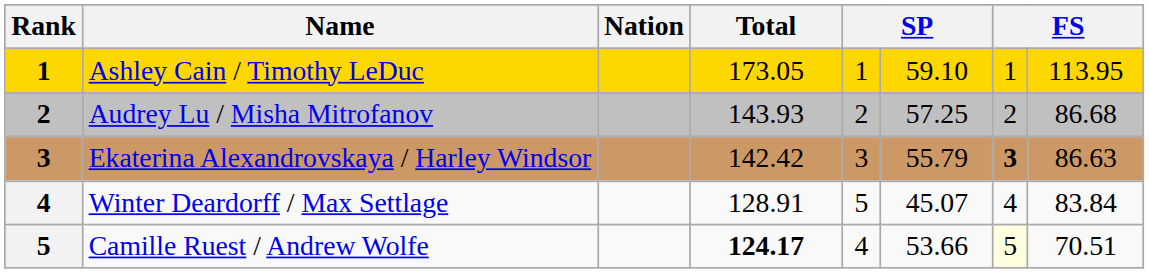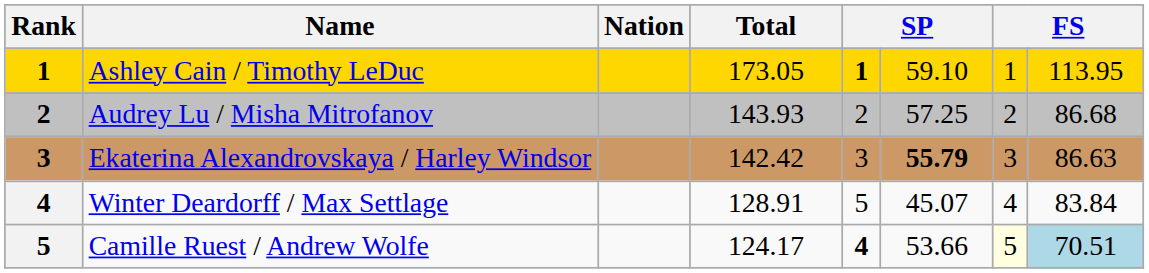(861, 70) normal -> (861, 70) bold
(937, 158) normal -> (937, 158) bold
(1010, 158) bold -> (1010, 158) normal
(766, 245) bold -> (766, 245) normal
(861, 245) normal -> (861, 245) bold
(1086, 245) no background -> (1086, 245) lightblue background
